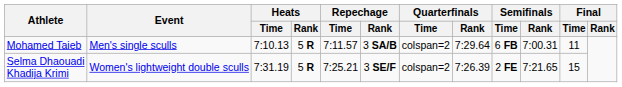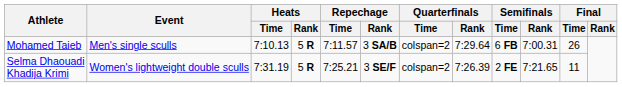(574, 45) 11 -> (574, 45) 26
(574, 68) 15 -> (574, 68) 11
